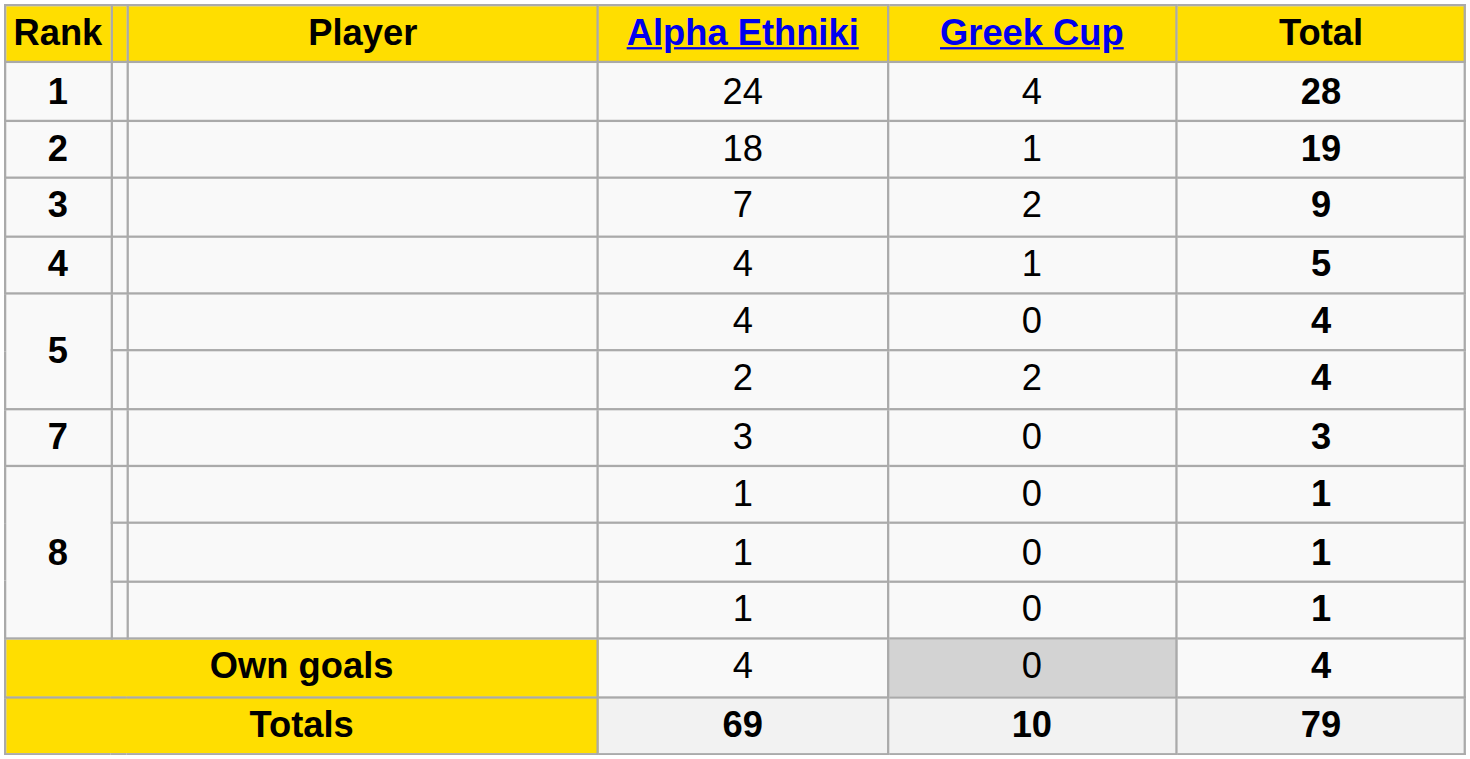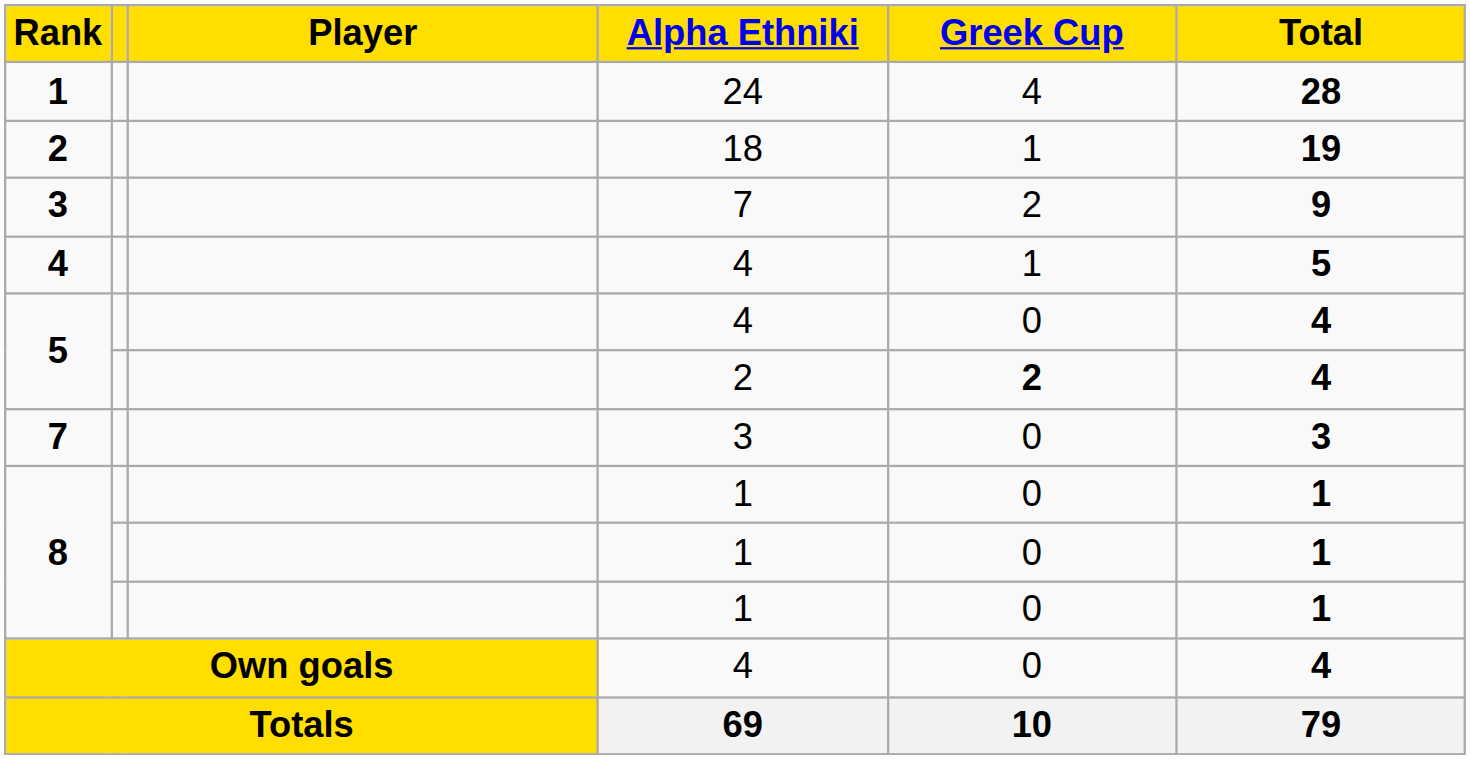(1032, 378) normal -> (1032, 378) bold
(1032, 666) lightgrey background -> (1032, 666) no background
